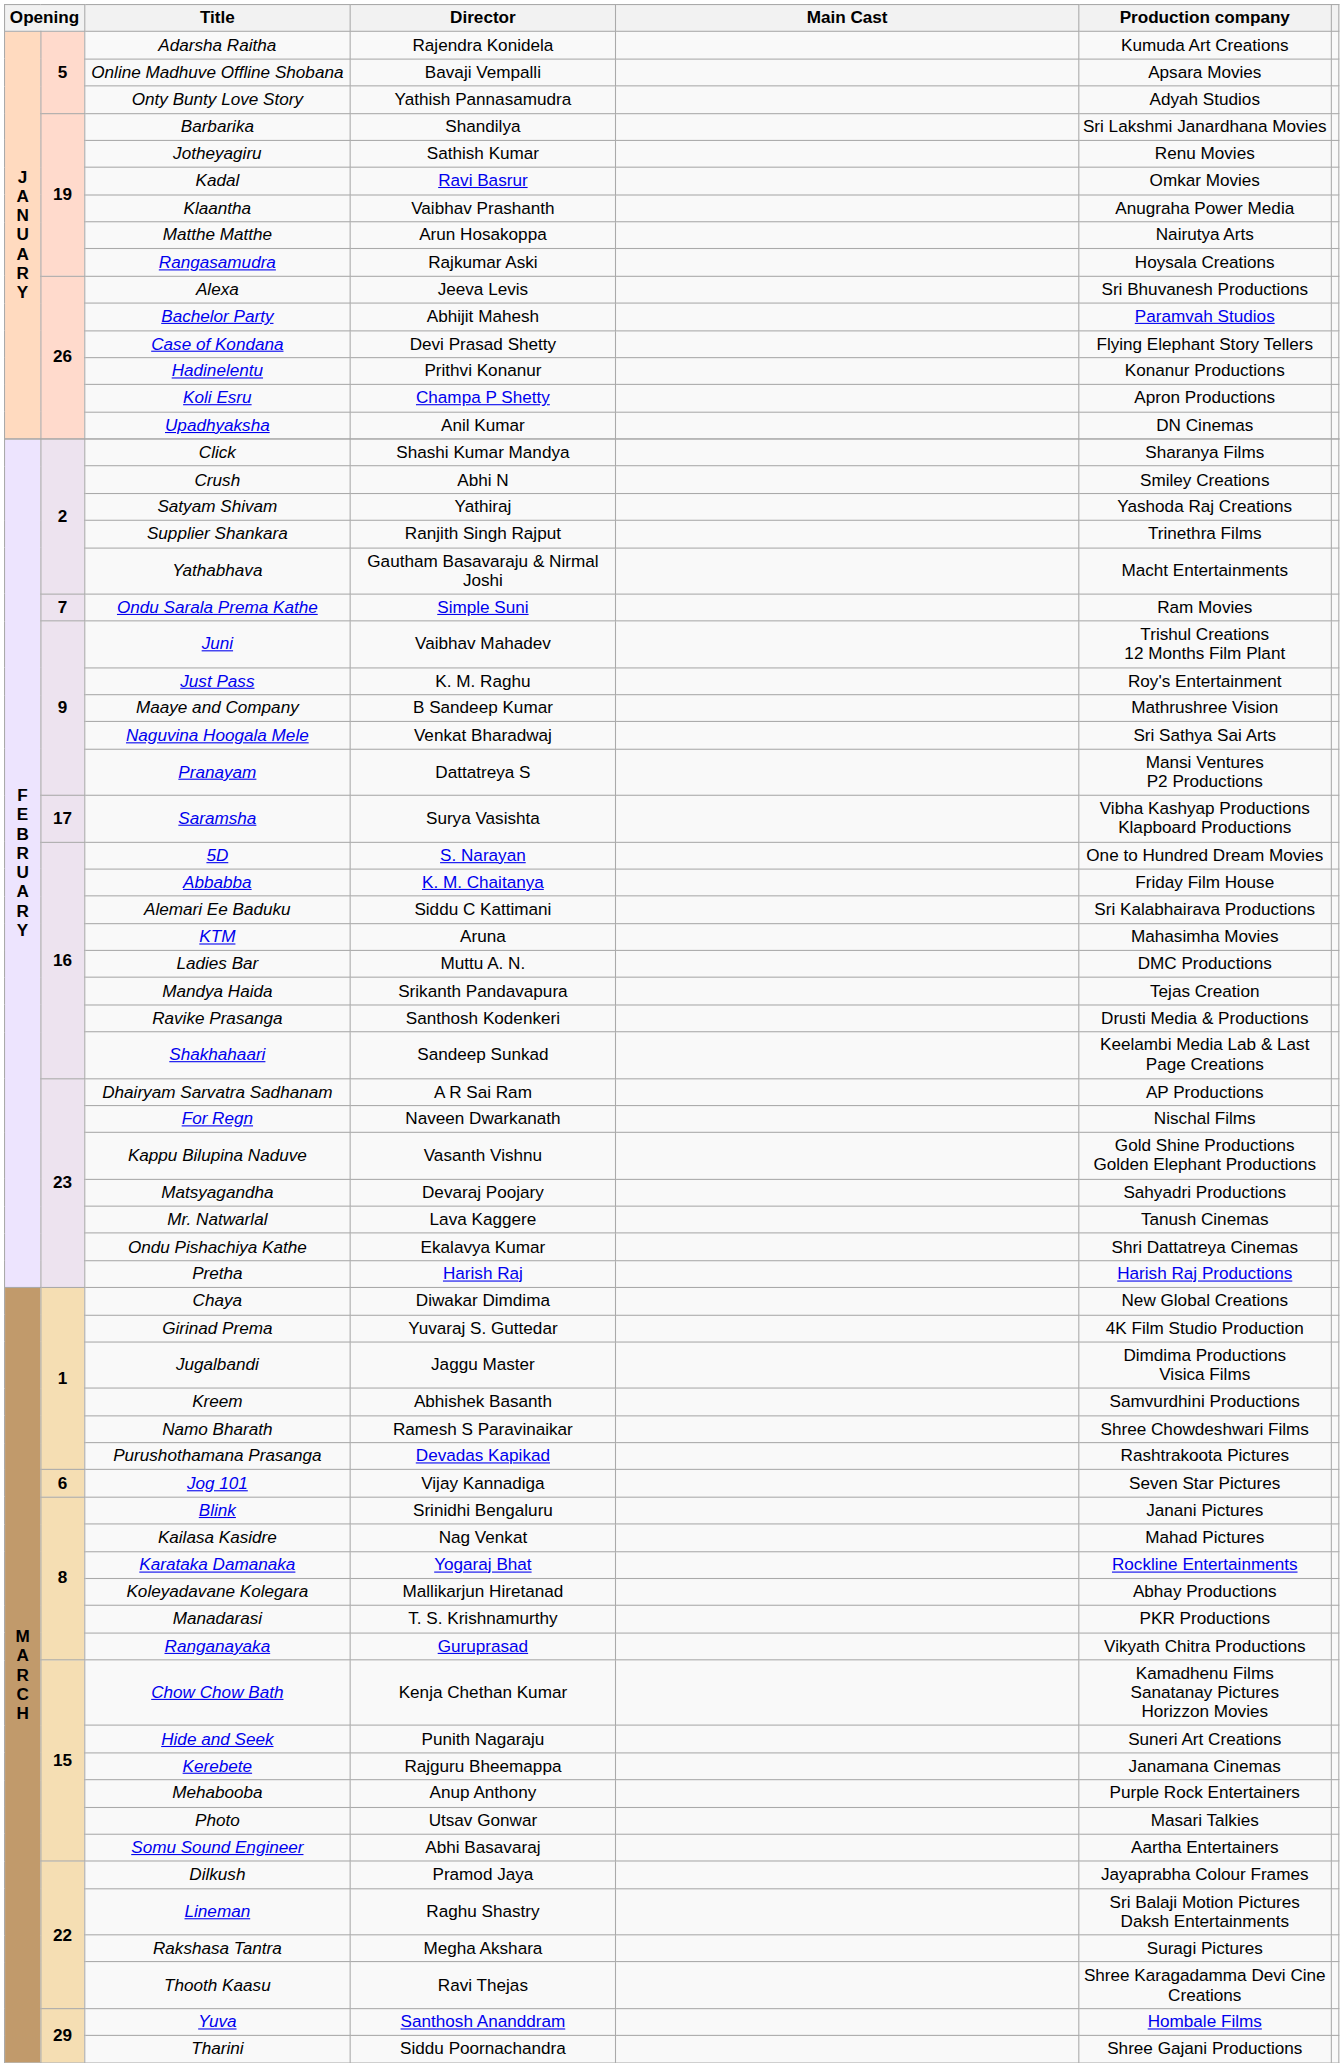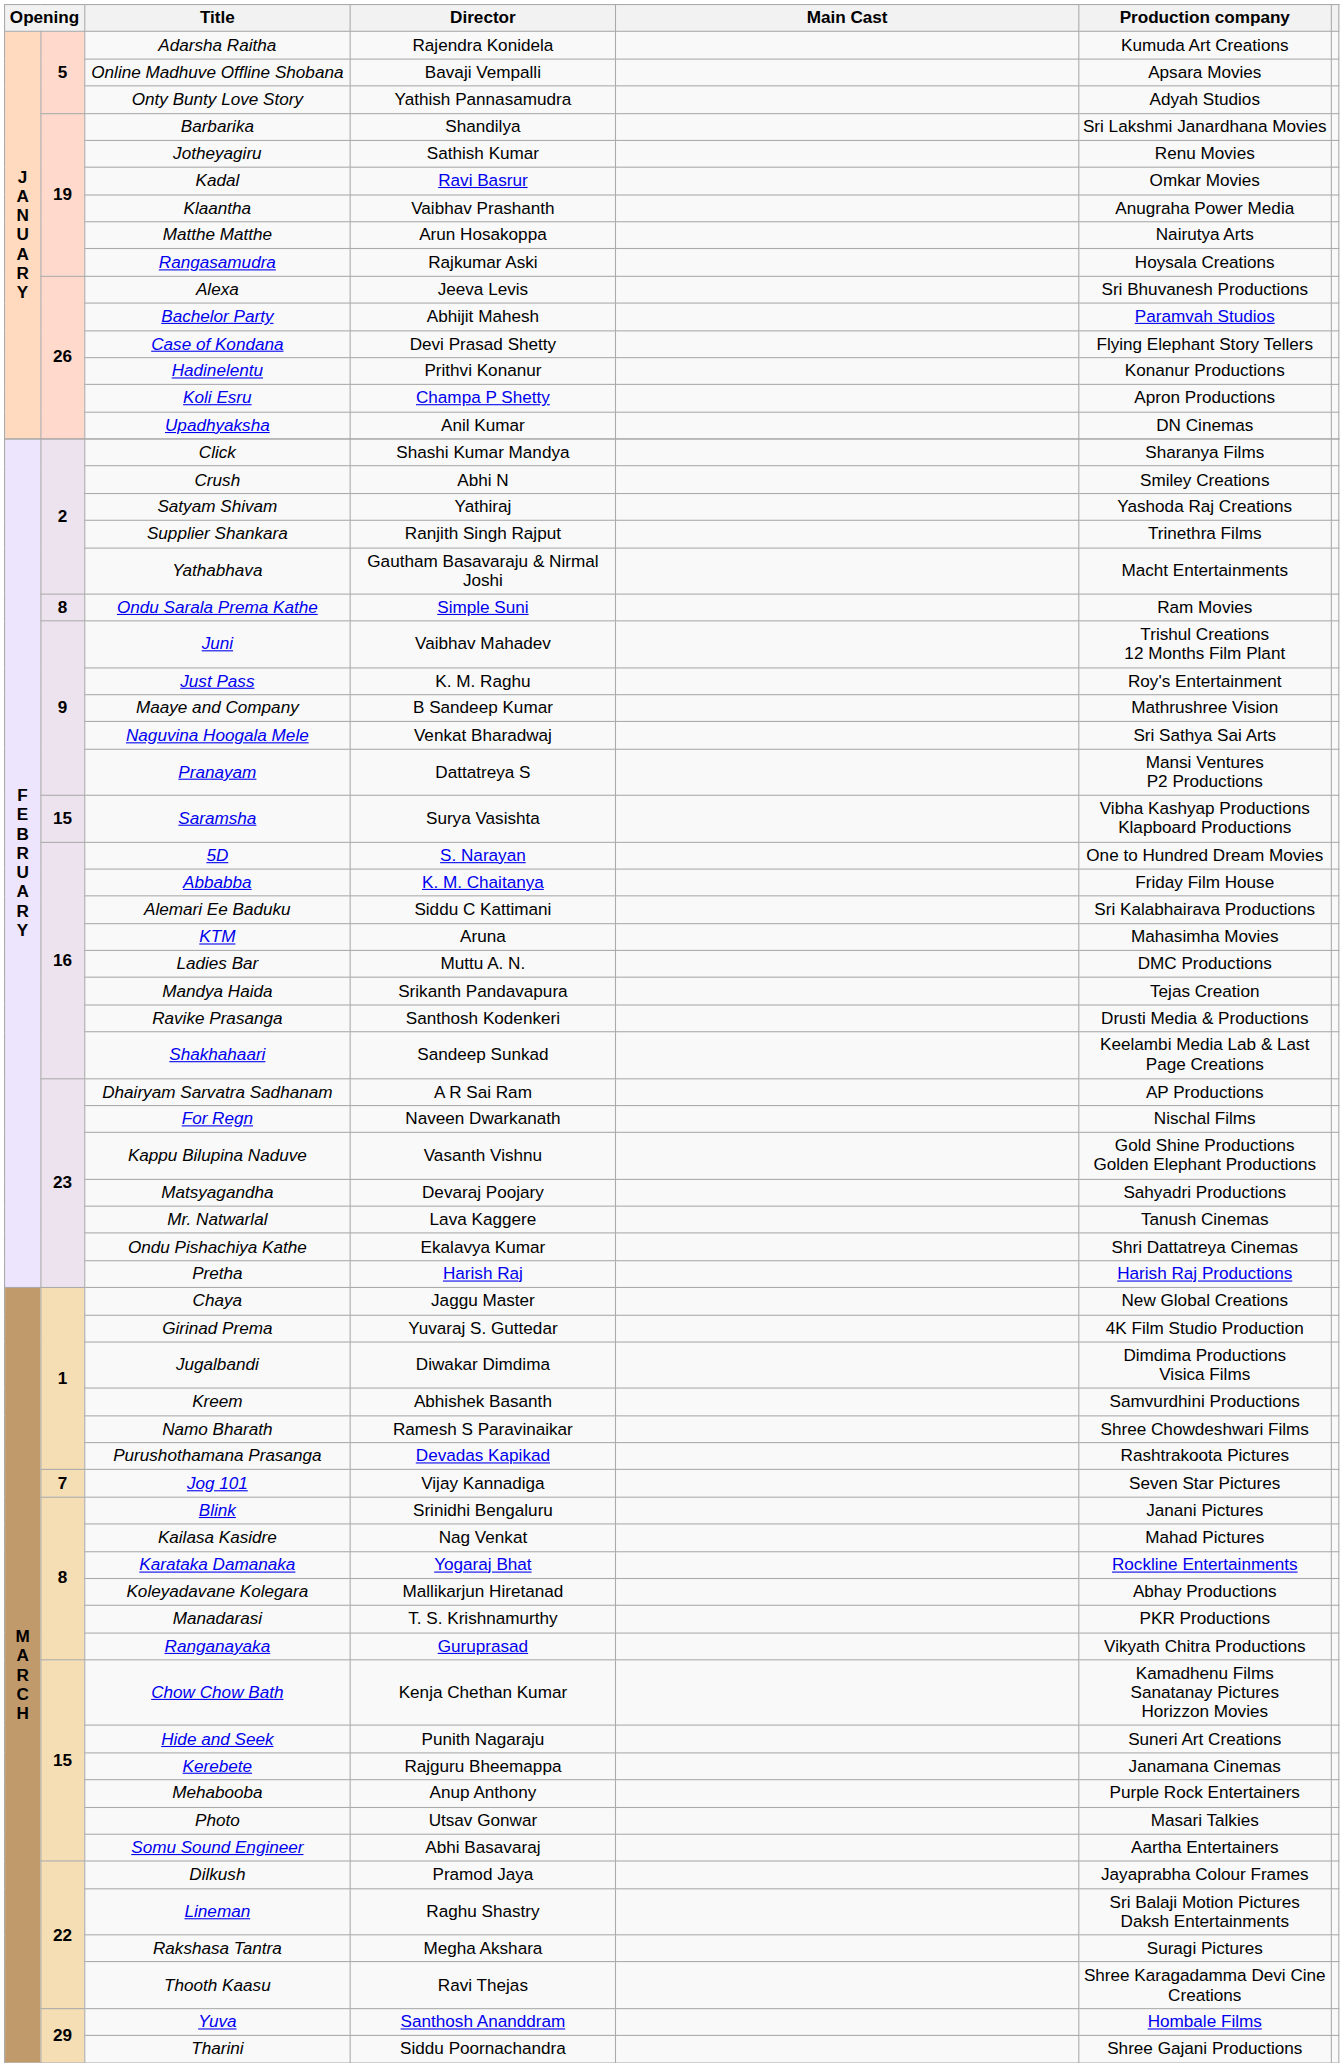(63, 607) 7 -> (63, 607) 8
(63, 818) 17 -> (63, 818) 15
(483, 1301) Diwakar Dimdima -> (483, 1301) Jaggu Master
(483, 1365) Jaggu Master -> (483, 1365) Diwakar Dimdima
(63, 1483) 6 -> (63, 1483) 7
